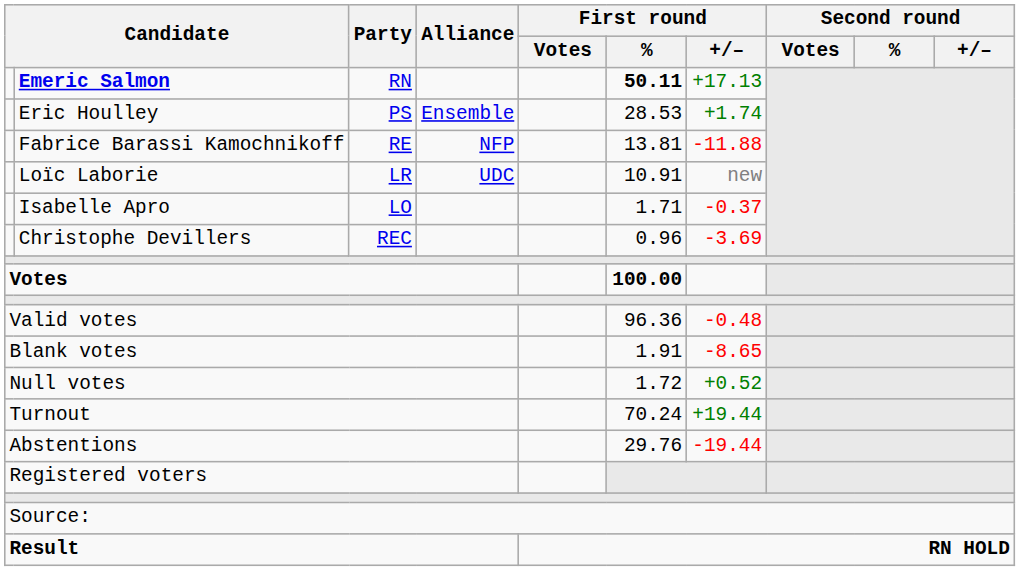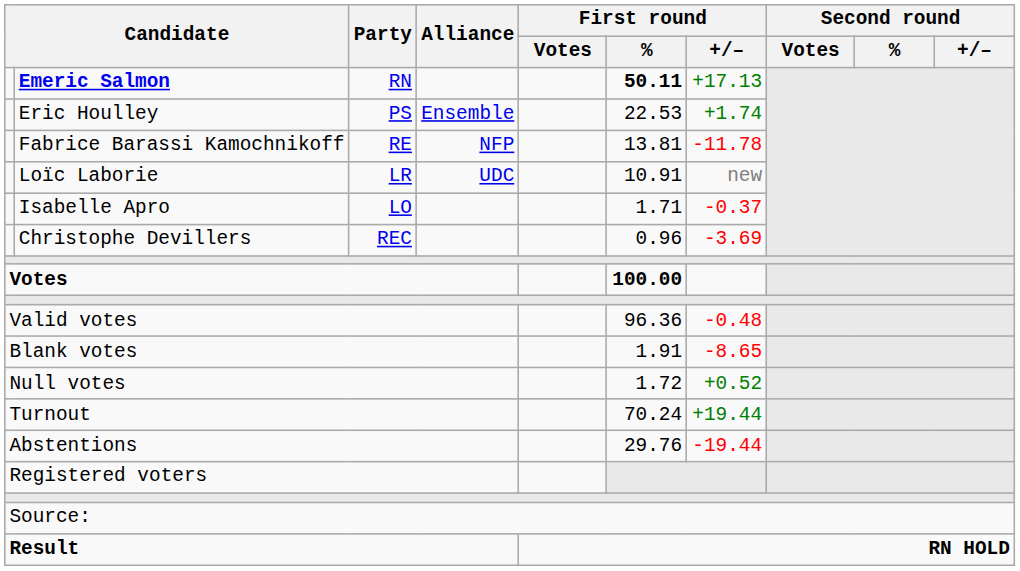(653, 115) 28.53 -> (653, 115) 22.53
(727, 146) -11.88 -> (727, 146) -11.78
